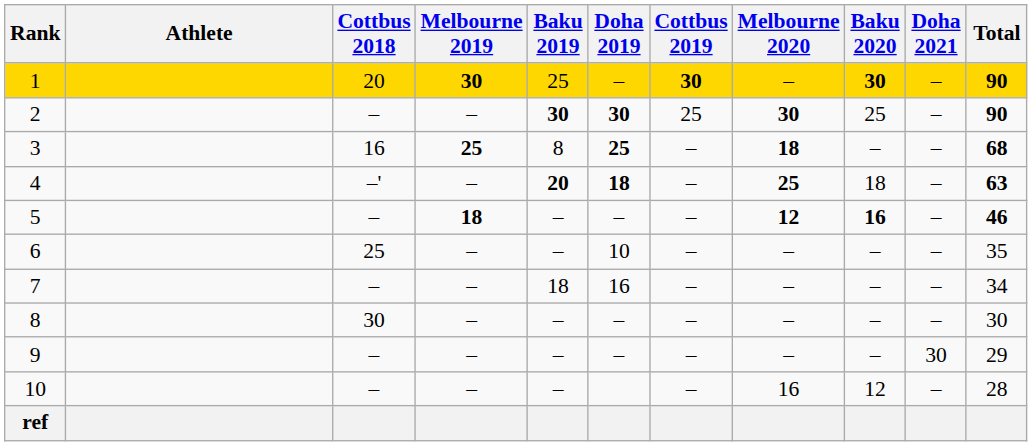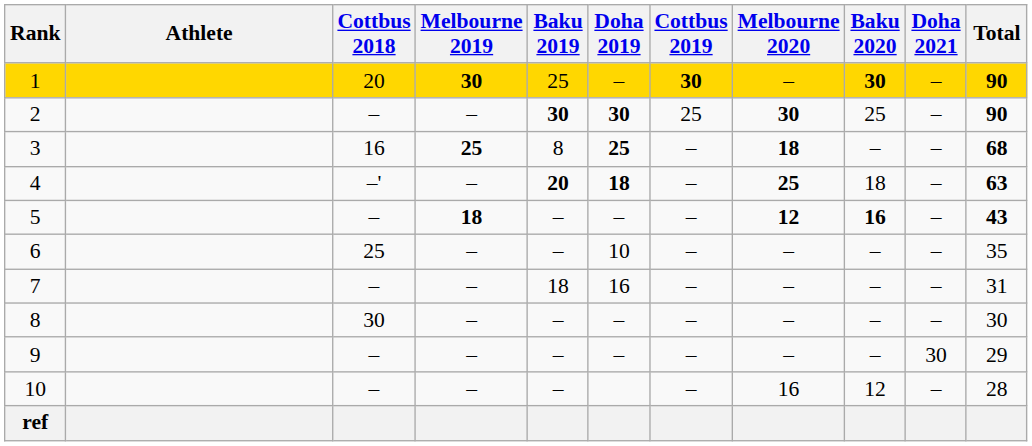(997, 217) 46 -> (997, 217) 43
(997, 285) 34 -> (997, 285) 31
